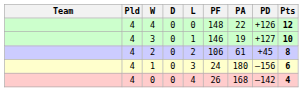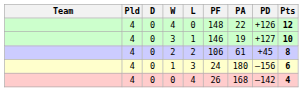columns swapped: (152, 11) <-> (173, 11)
